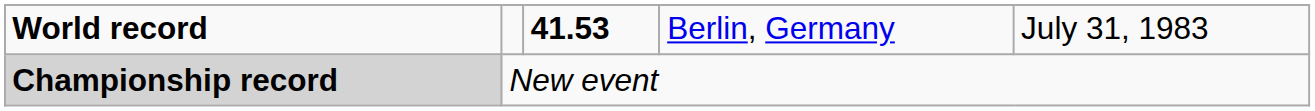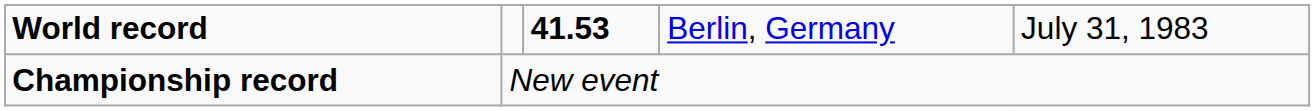(175, 79) lightgrey background -> (175, 79) no background
